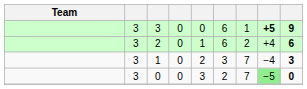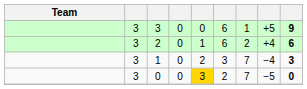(269, 29) bold -> (269, 29) normal
(202, 76) no background -> (202, 76) gold background
(269, 76) lightgreen background -> (269, 76) no background
